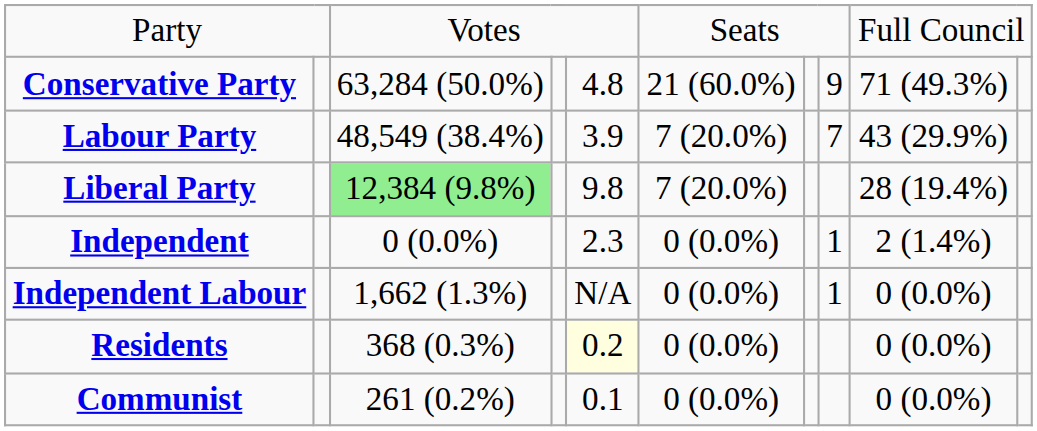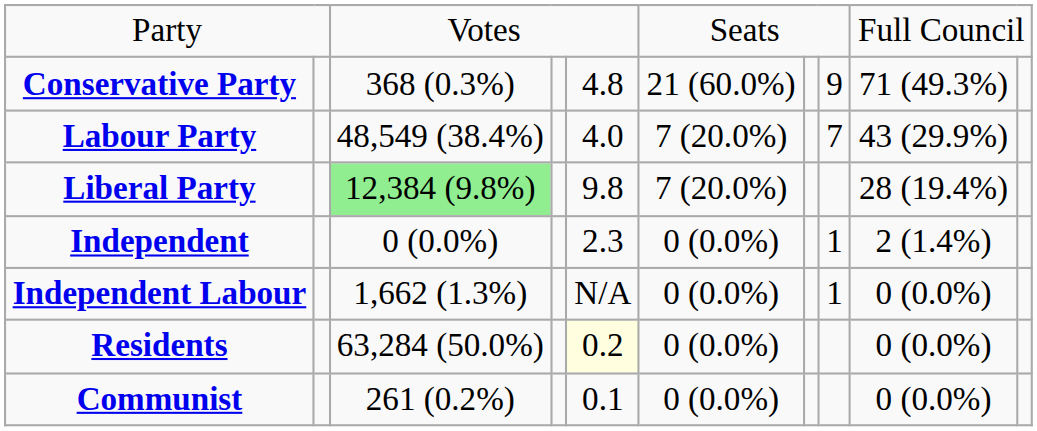(440, 83) 63,284 (50.0%) -> (440, 83) 368 (0.3%)
(603, 135) 3.9 -> (603, 135) 4.0
(440, 345) 368 (0.3%) -> (440, 345) 63,284 (50.0%)
